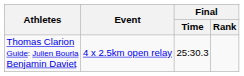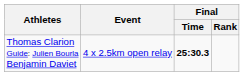(193, 53) normal -> (193, 53) bold
